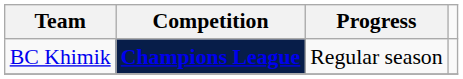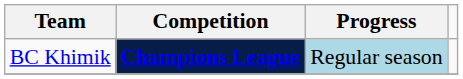(376, 56) no background -> (376, 56) lightblue background
